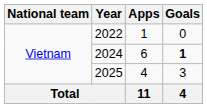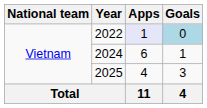(144, 34) no background -> (144, 34) lavender background
(183, 34) no background -> (183, 34) lightblue background
(183, 53) bold -> (183, 53) normal
